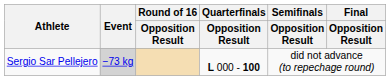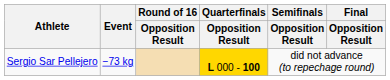(118, 62) lightgrey background -> (118, 62) no background
(234, 68) no background -> (234, 68) gold background
